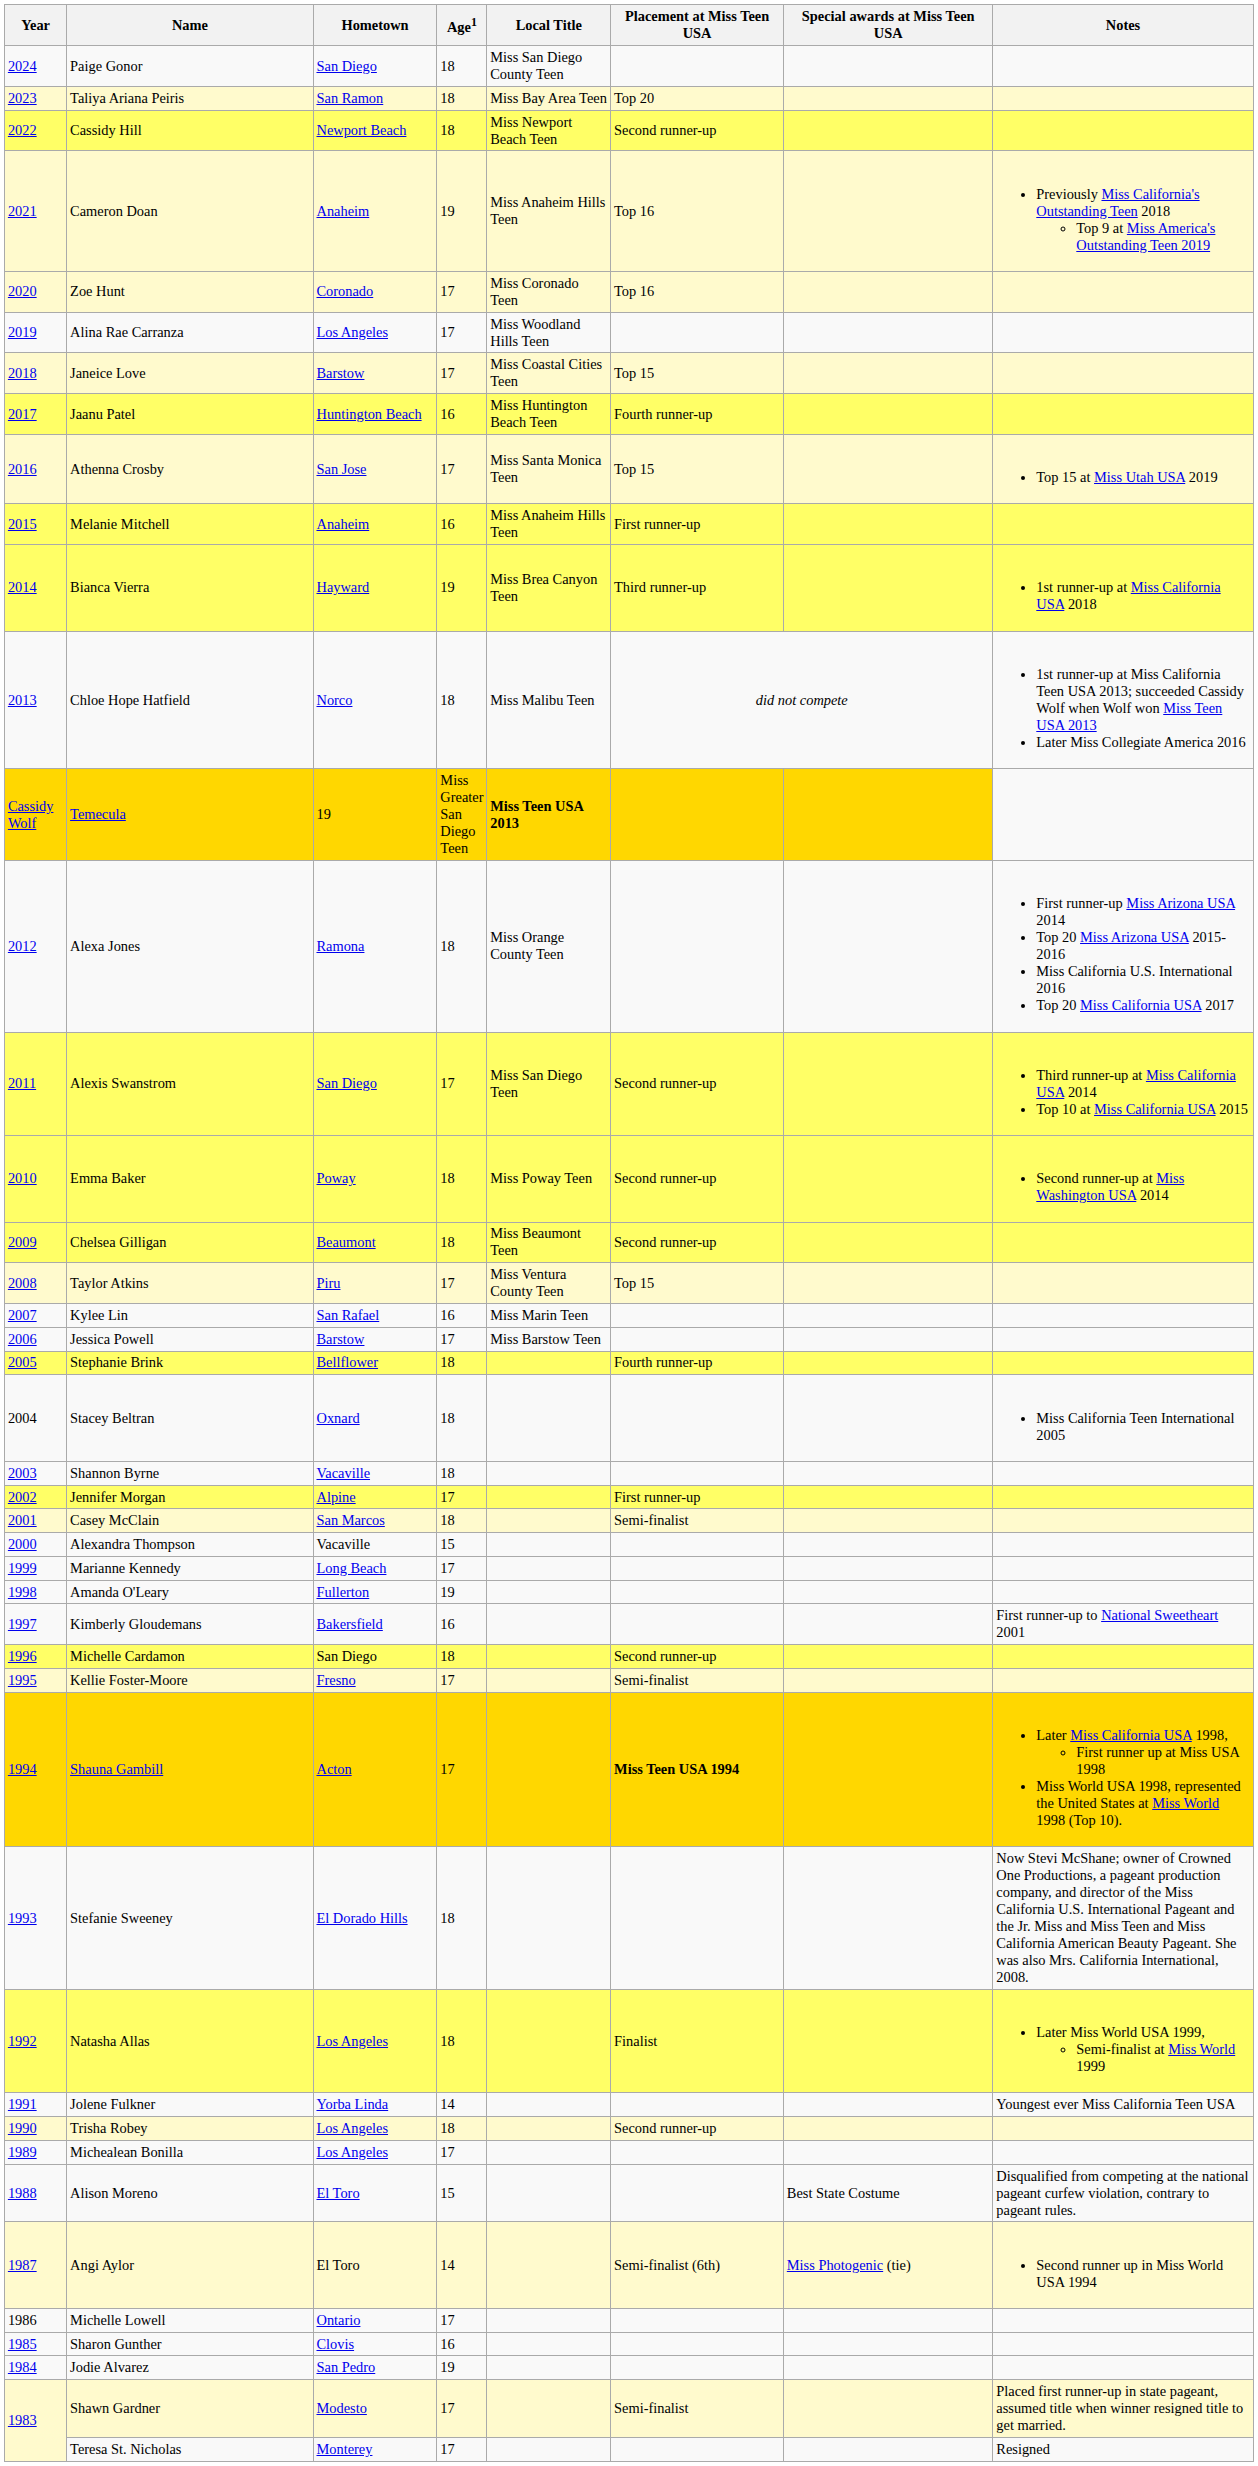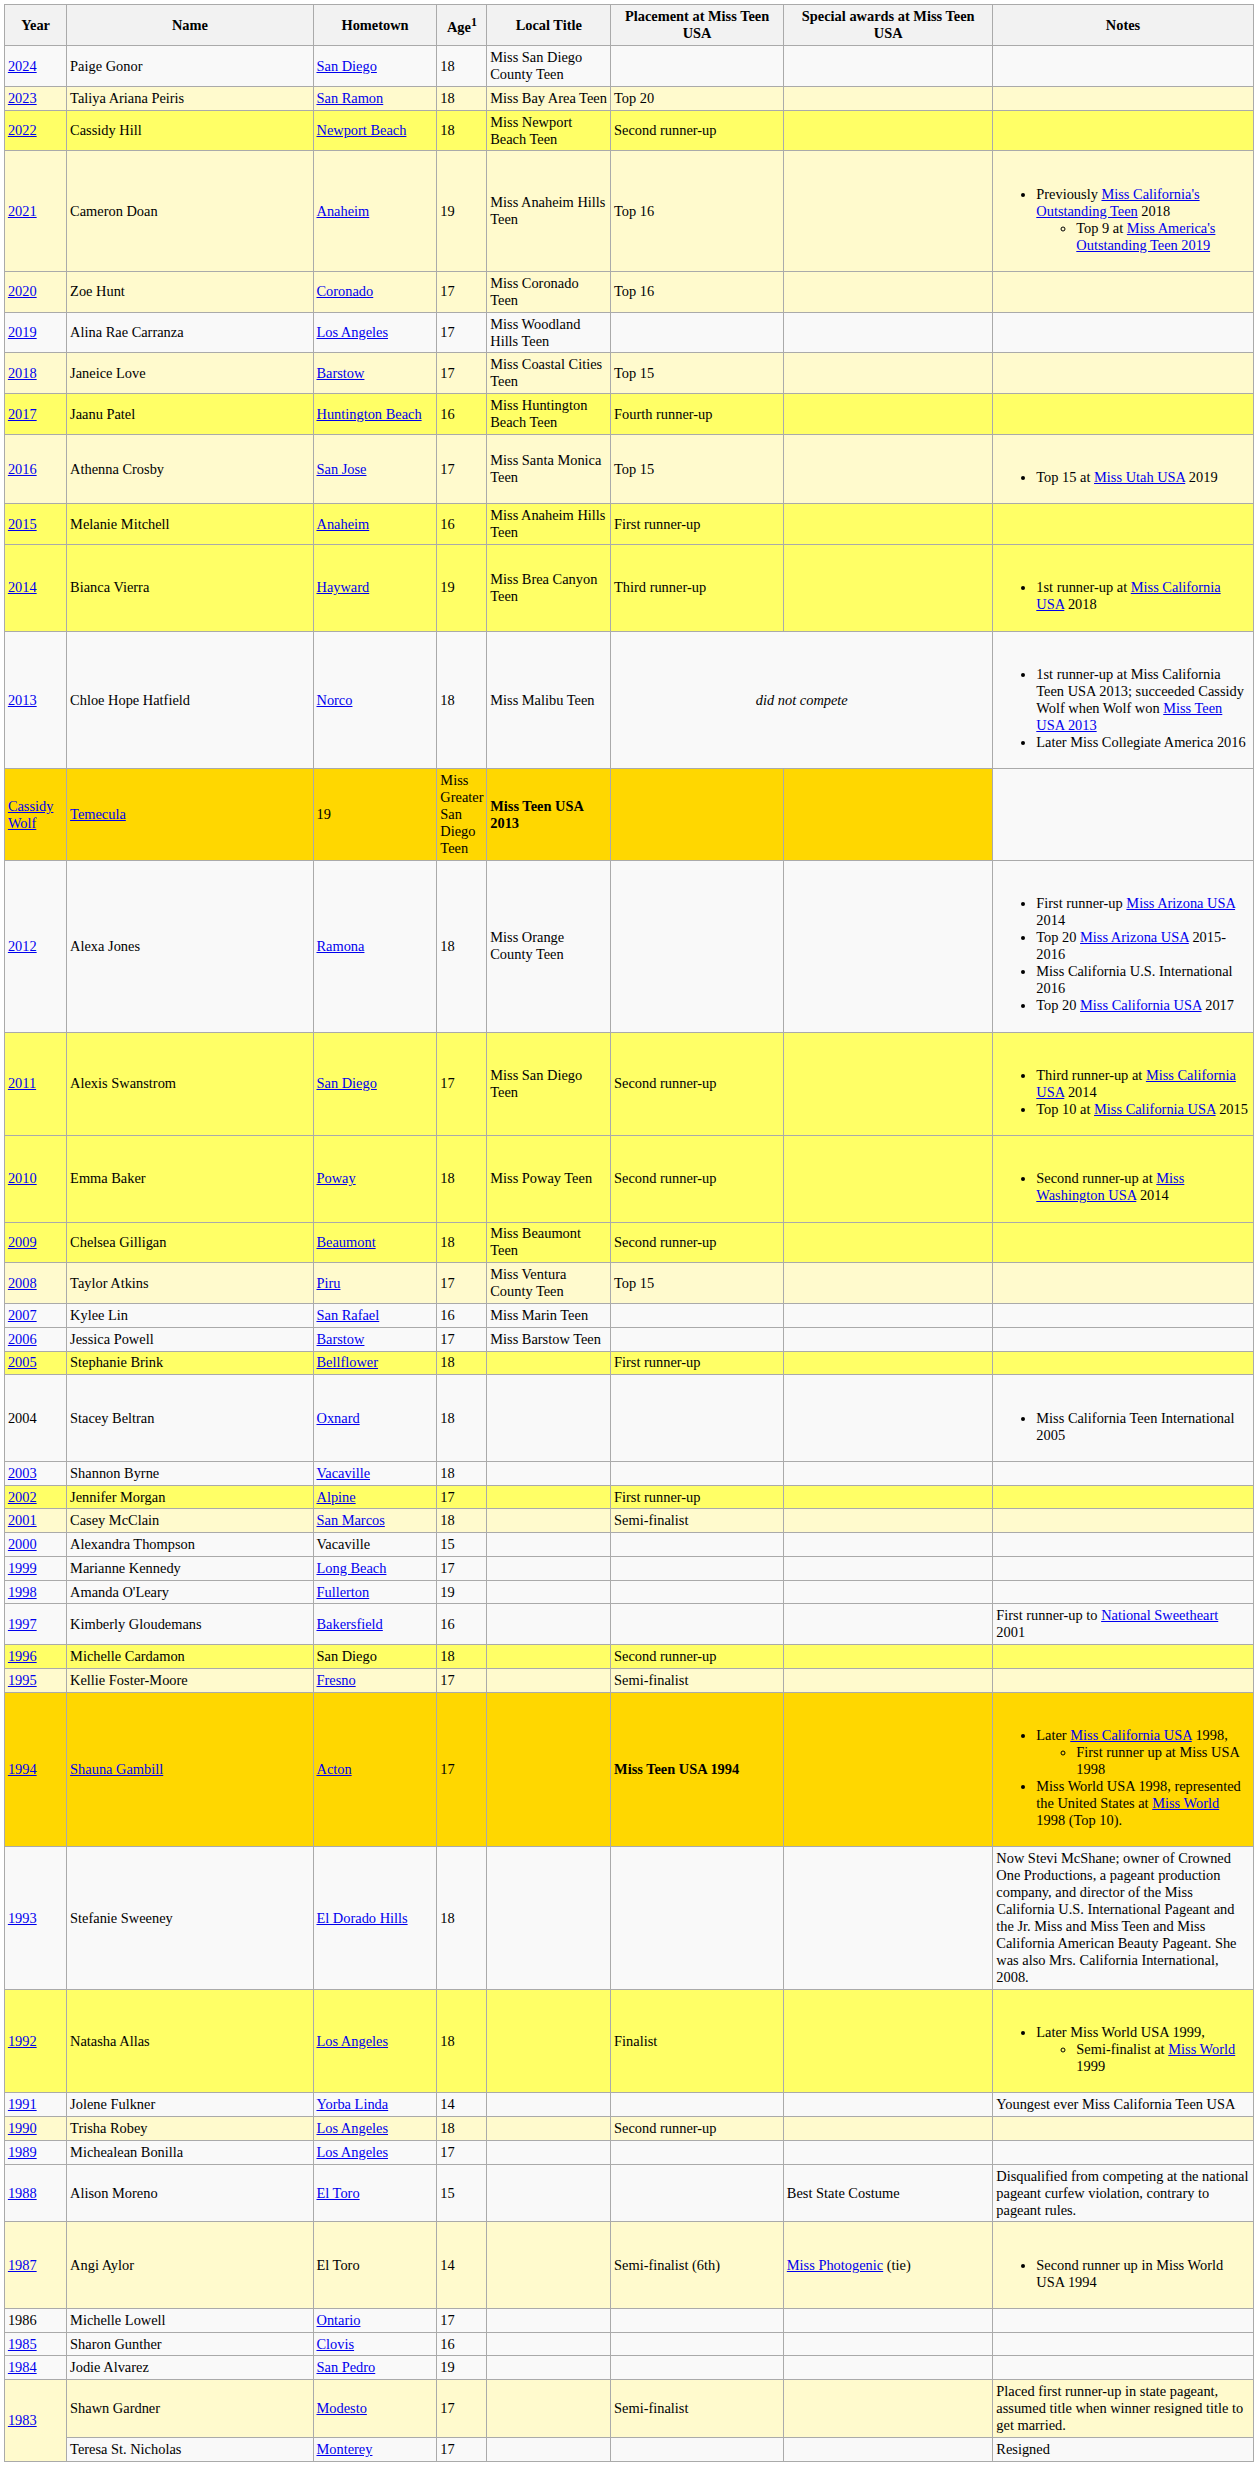(663, 1362) Fourth runner-up -> (657, 1362) First runner-up
